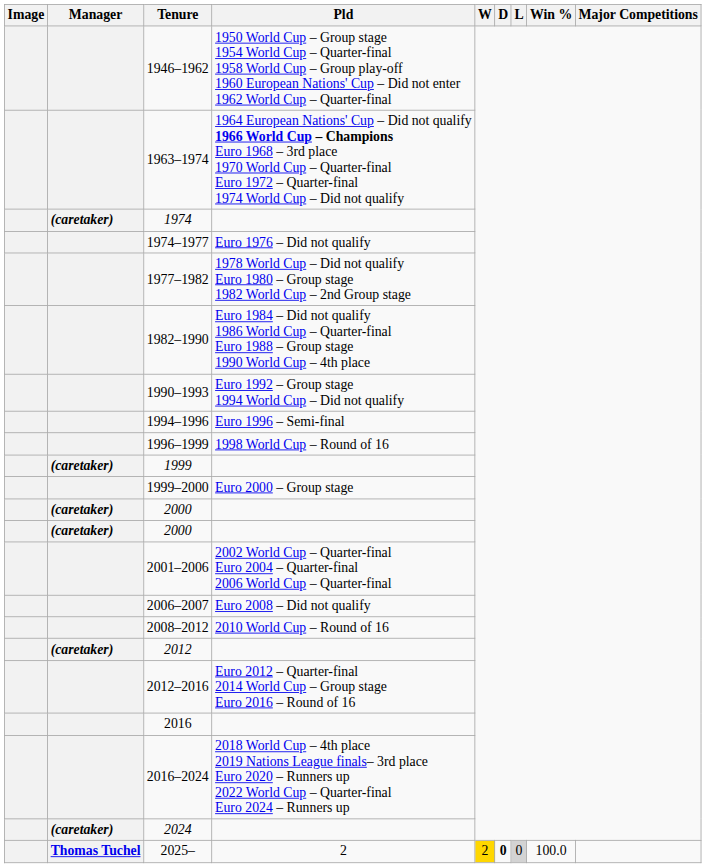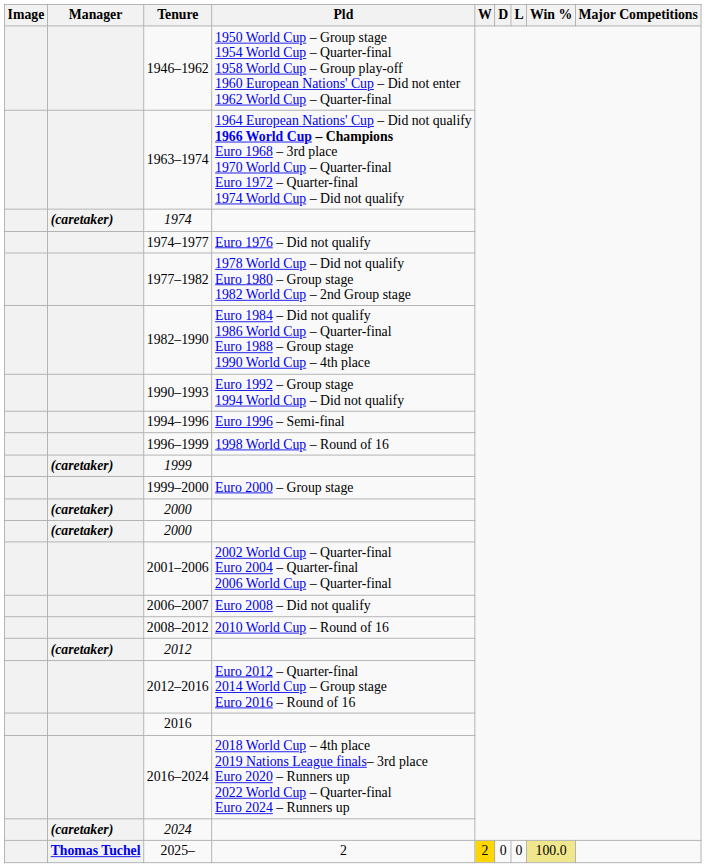(503, 851) bold -> (503, 851) normal
(519, 851) lightgrey background -> (519, 851) no background
(551, 851) no background -> (551, 851) khaki background
